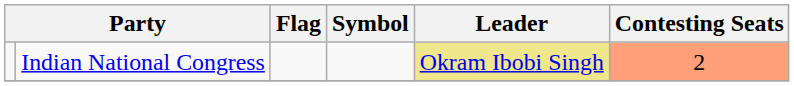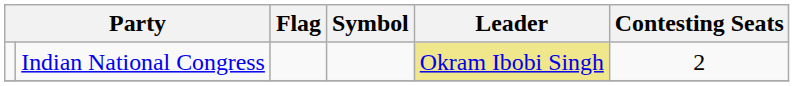(699, 61) lightsalmon background -> (699, 61) no background
